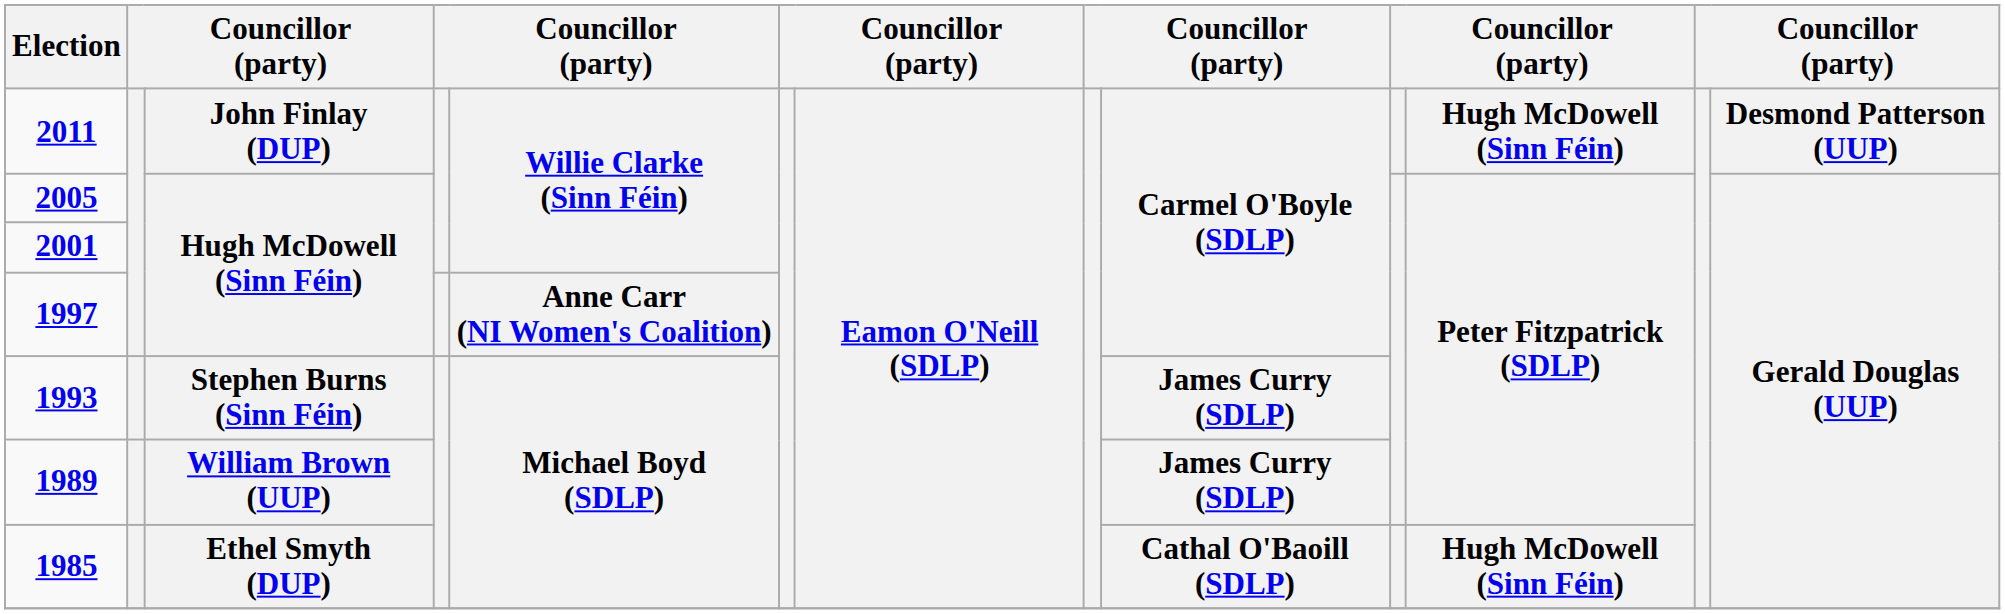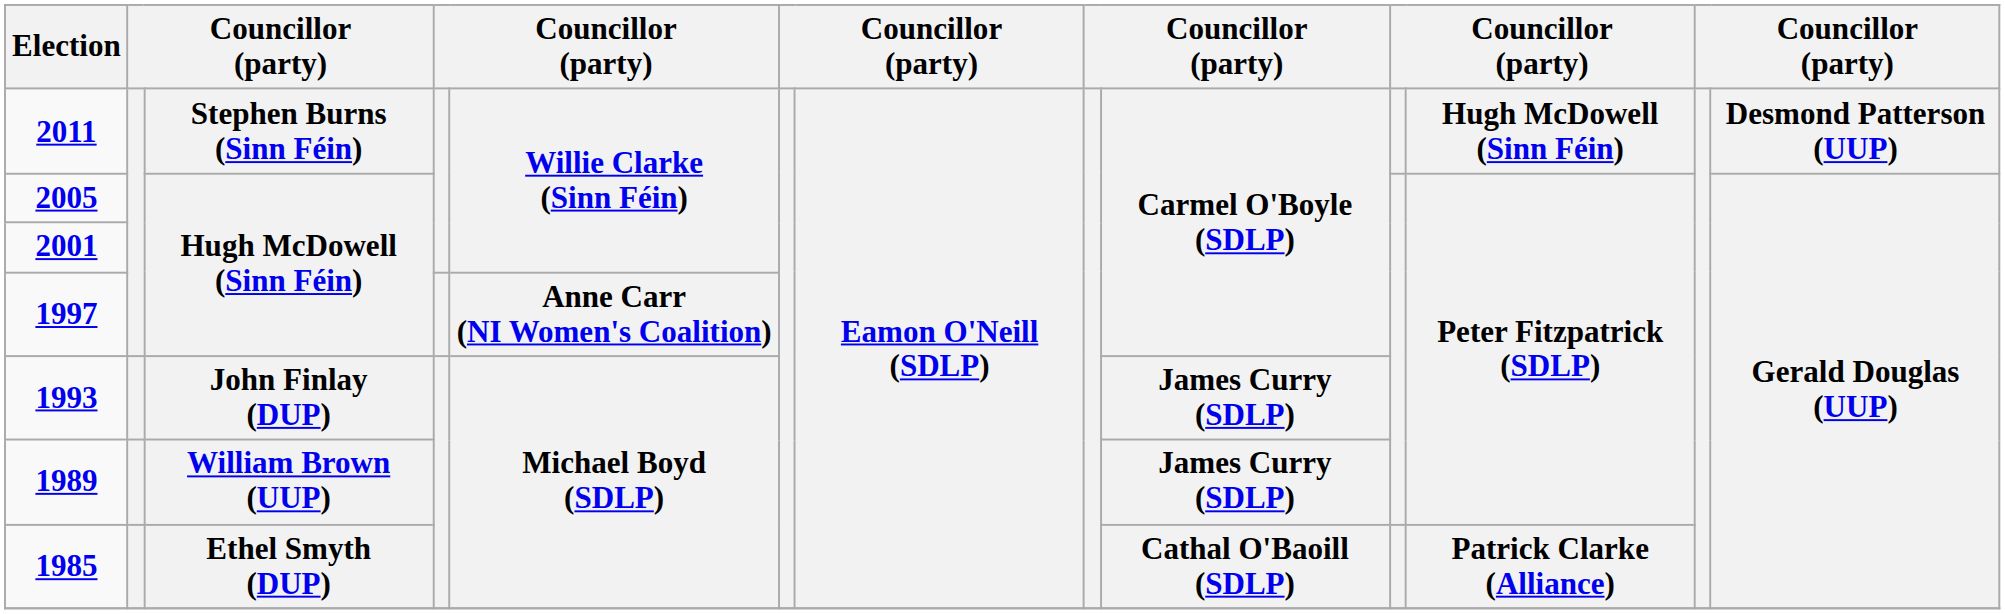(289, 130) John Finlay (DUP) -> (289, 130) Stephen Burns (Sinn Féin)
(289, 397) Stephen Burns (Sinn Féin) -> (289, 397) John Finlay (DUP)
(1550, 565) Hugh McDowell (Sinn Féin) -> (1550, 565) Patrick Clarke (Alliance)
